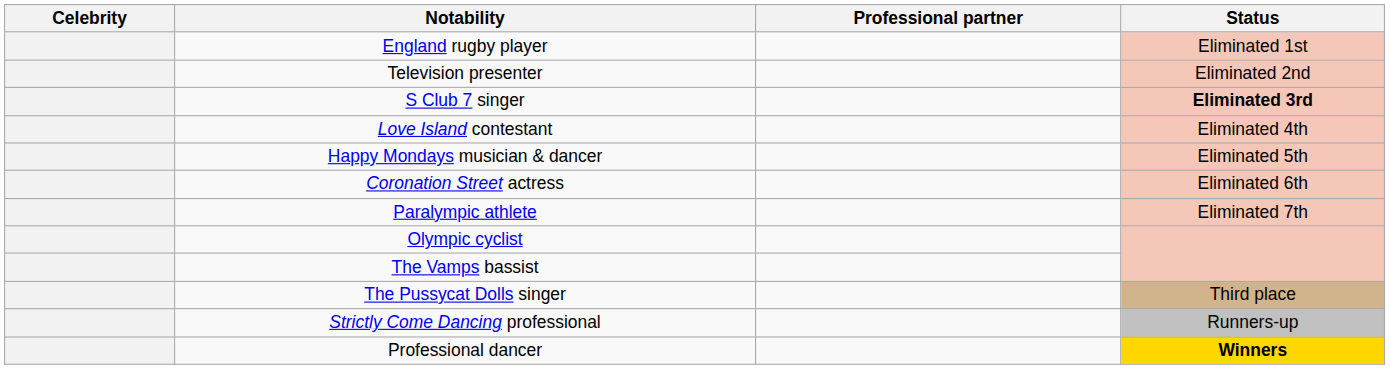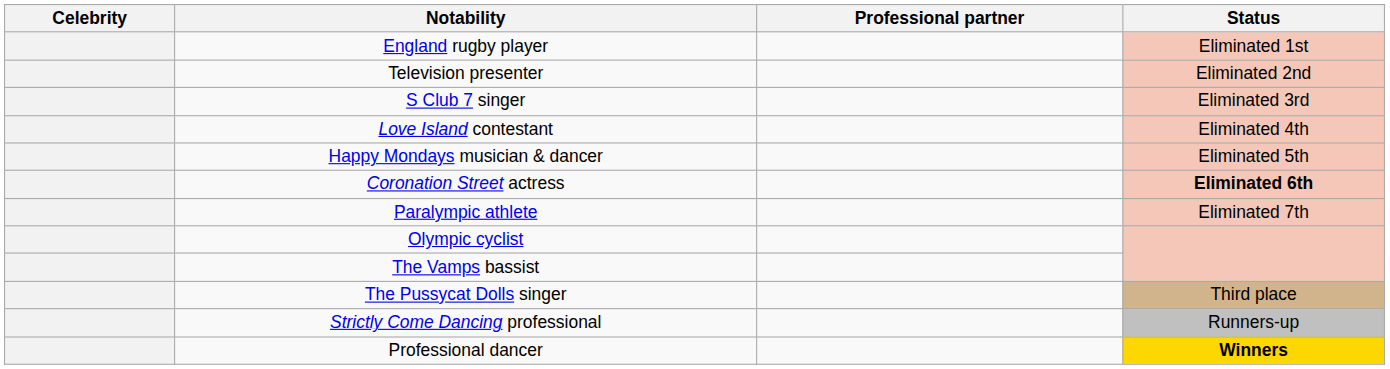(1253, 101) bold -> (1254, 101) normal
(1253, 184) normal -> (1254, 184) bold
